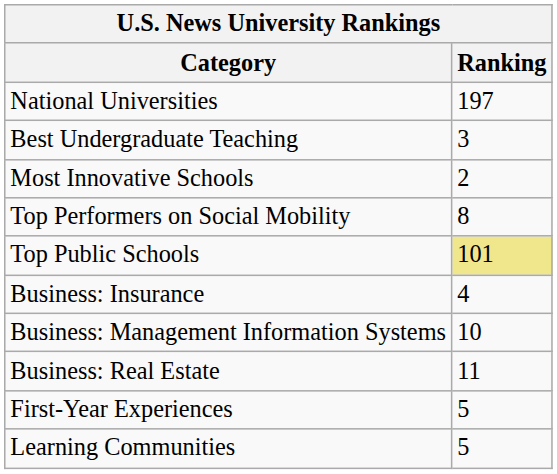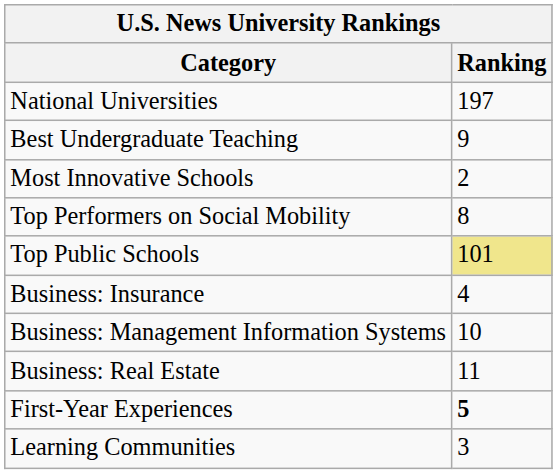(463, 139) 3 -> (463, 139) 9
(463, 409) normal -> (463, 409) bold
(463, 448) 5 -> (463, 448) 3
